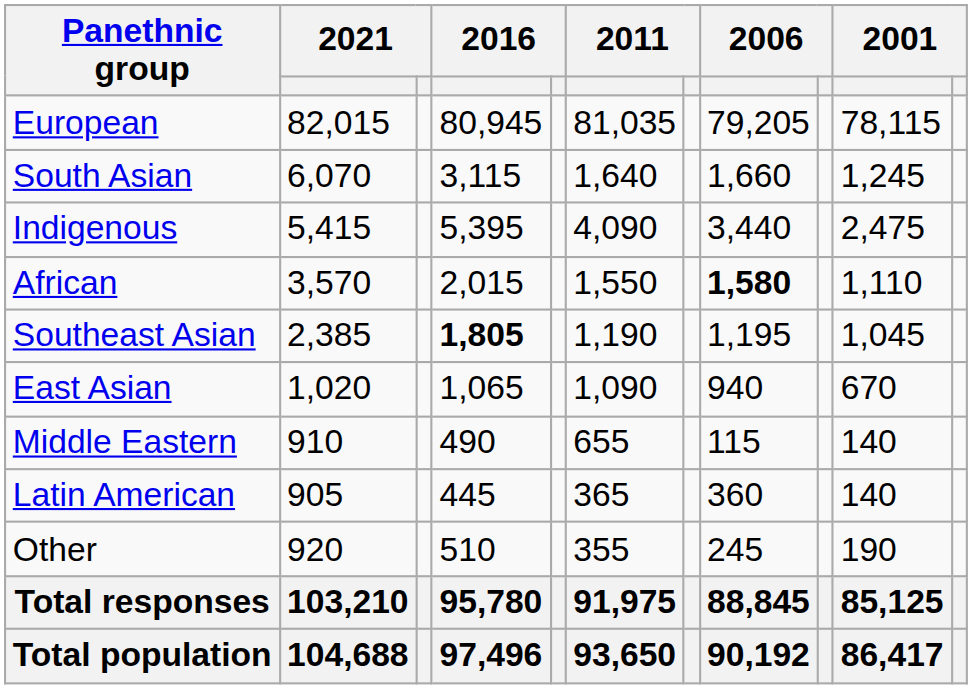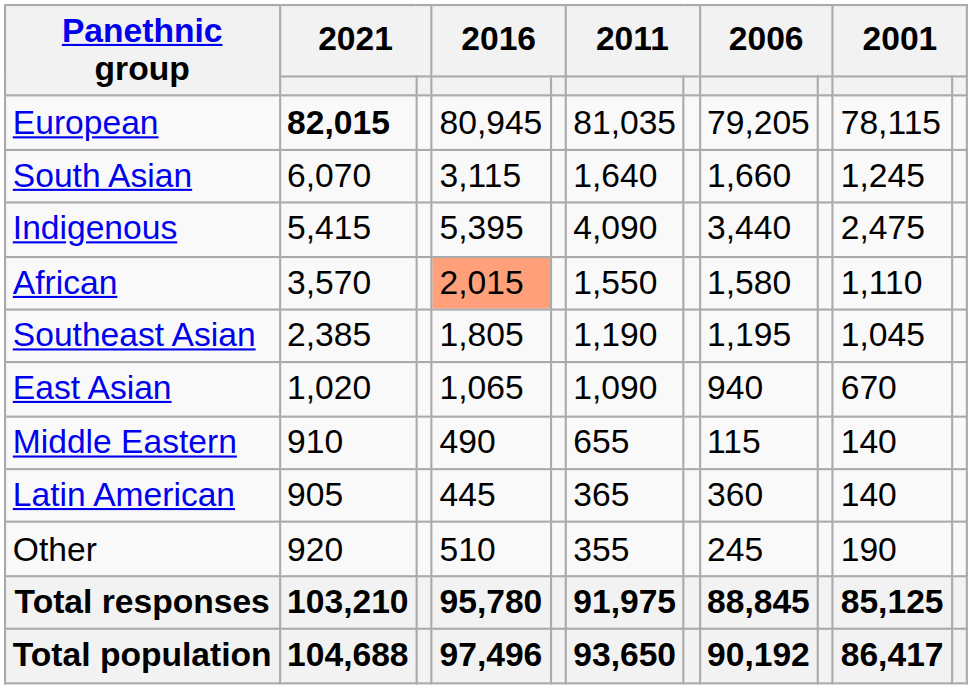(338, 122) normal -> (338, 122) bold
(482, 282) no background -> (482, 282) lightsalmon background
(749, 282) bold -> (749, 282) normal
(482, 335) bold -> (482, 335) normal
